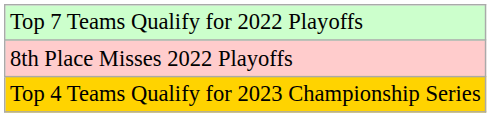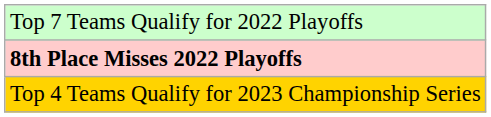(151, 58) normal -> (156, 58) bold
